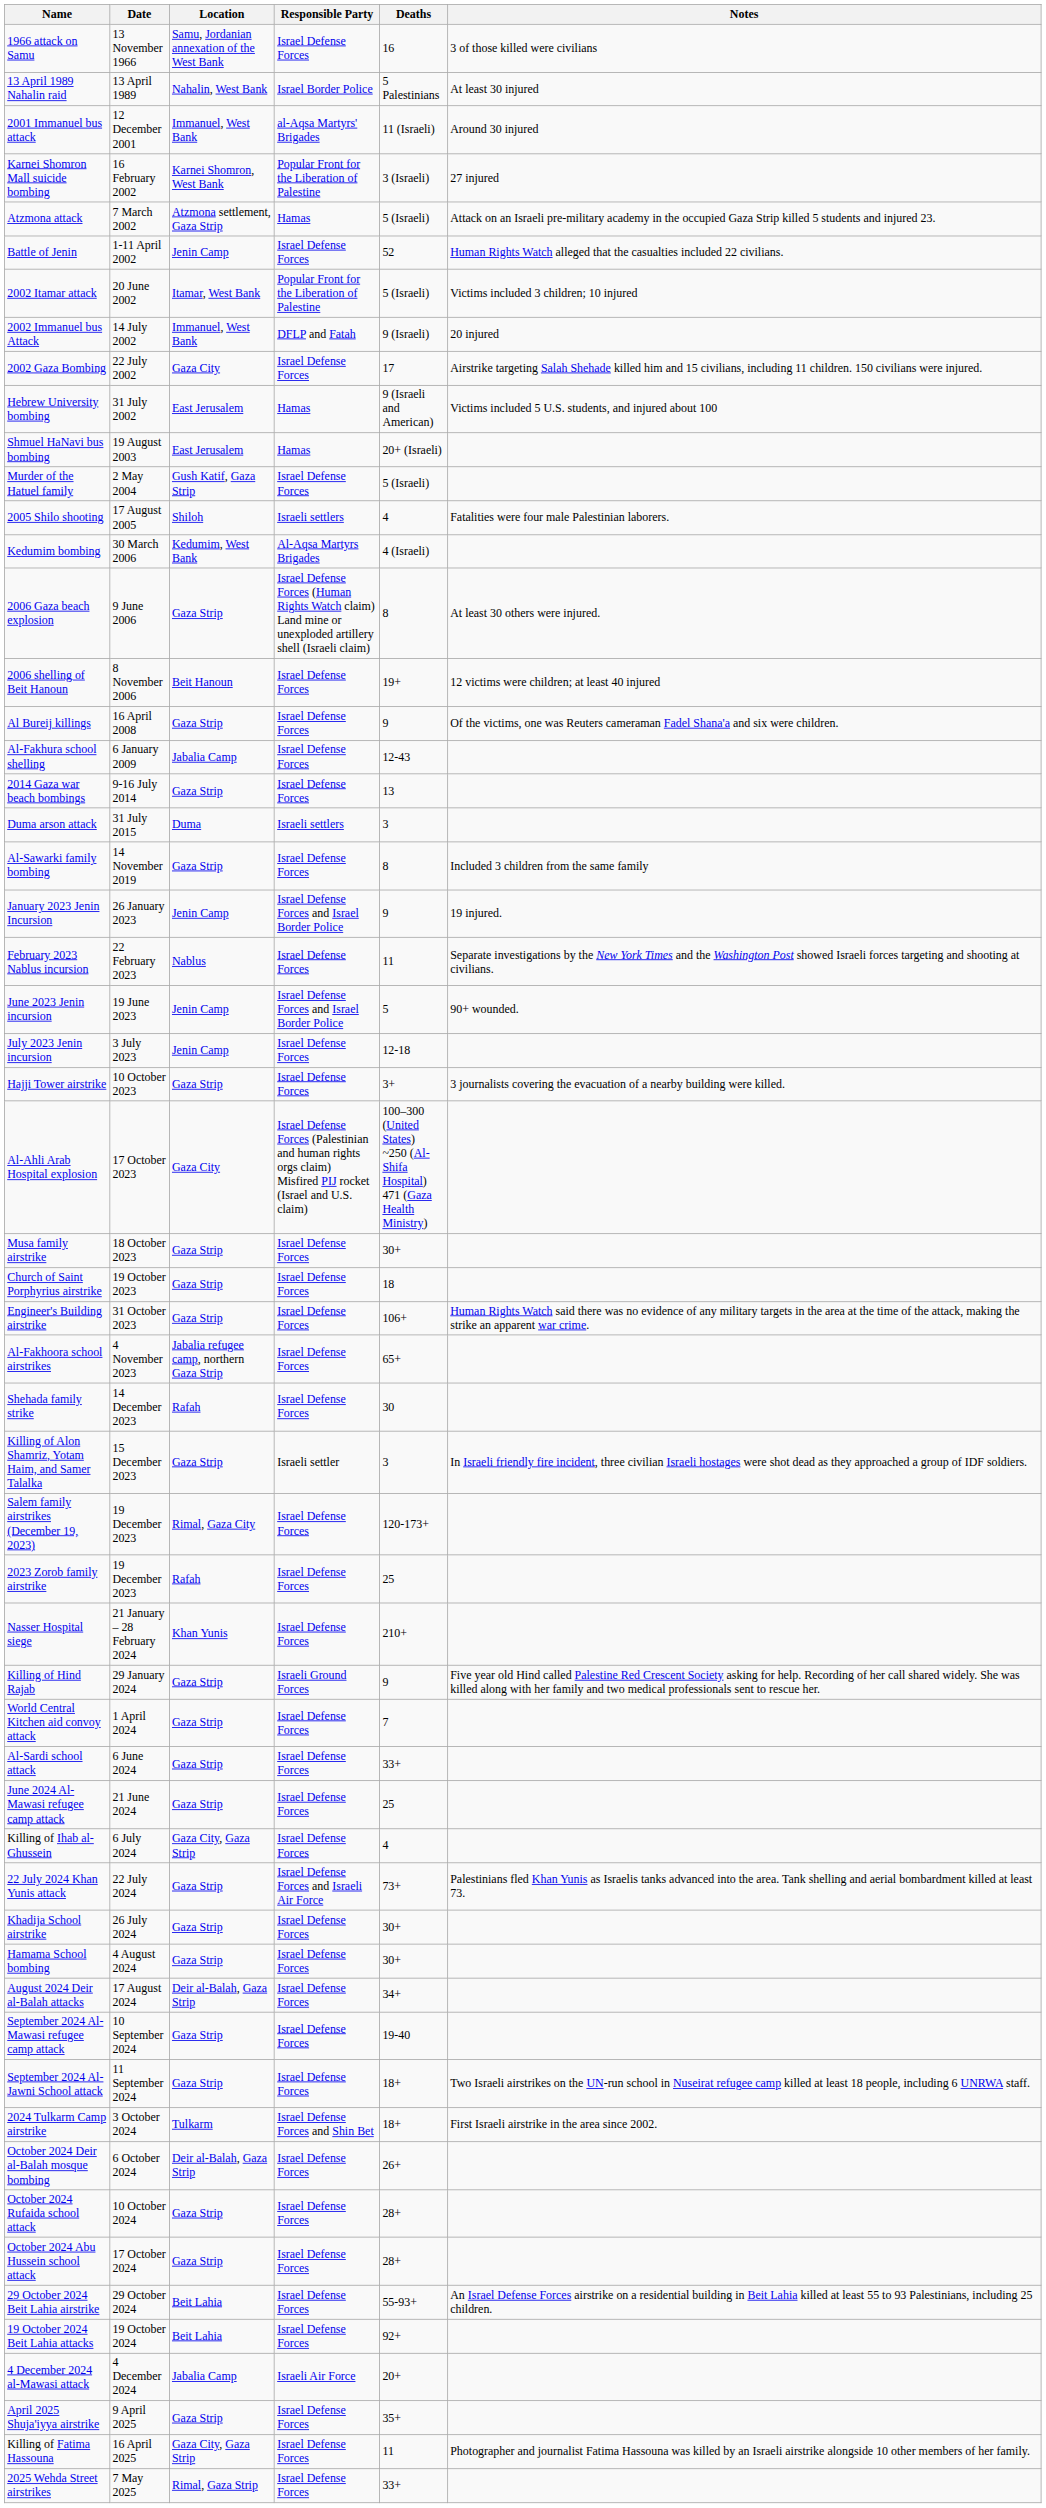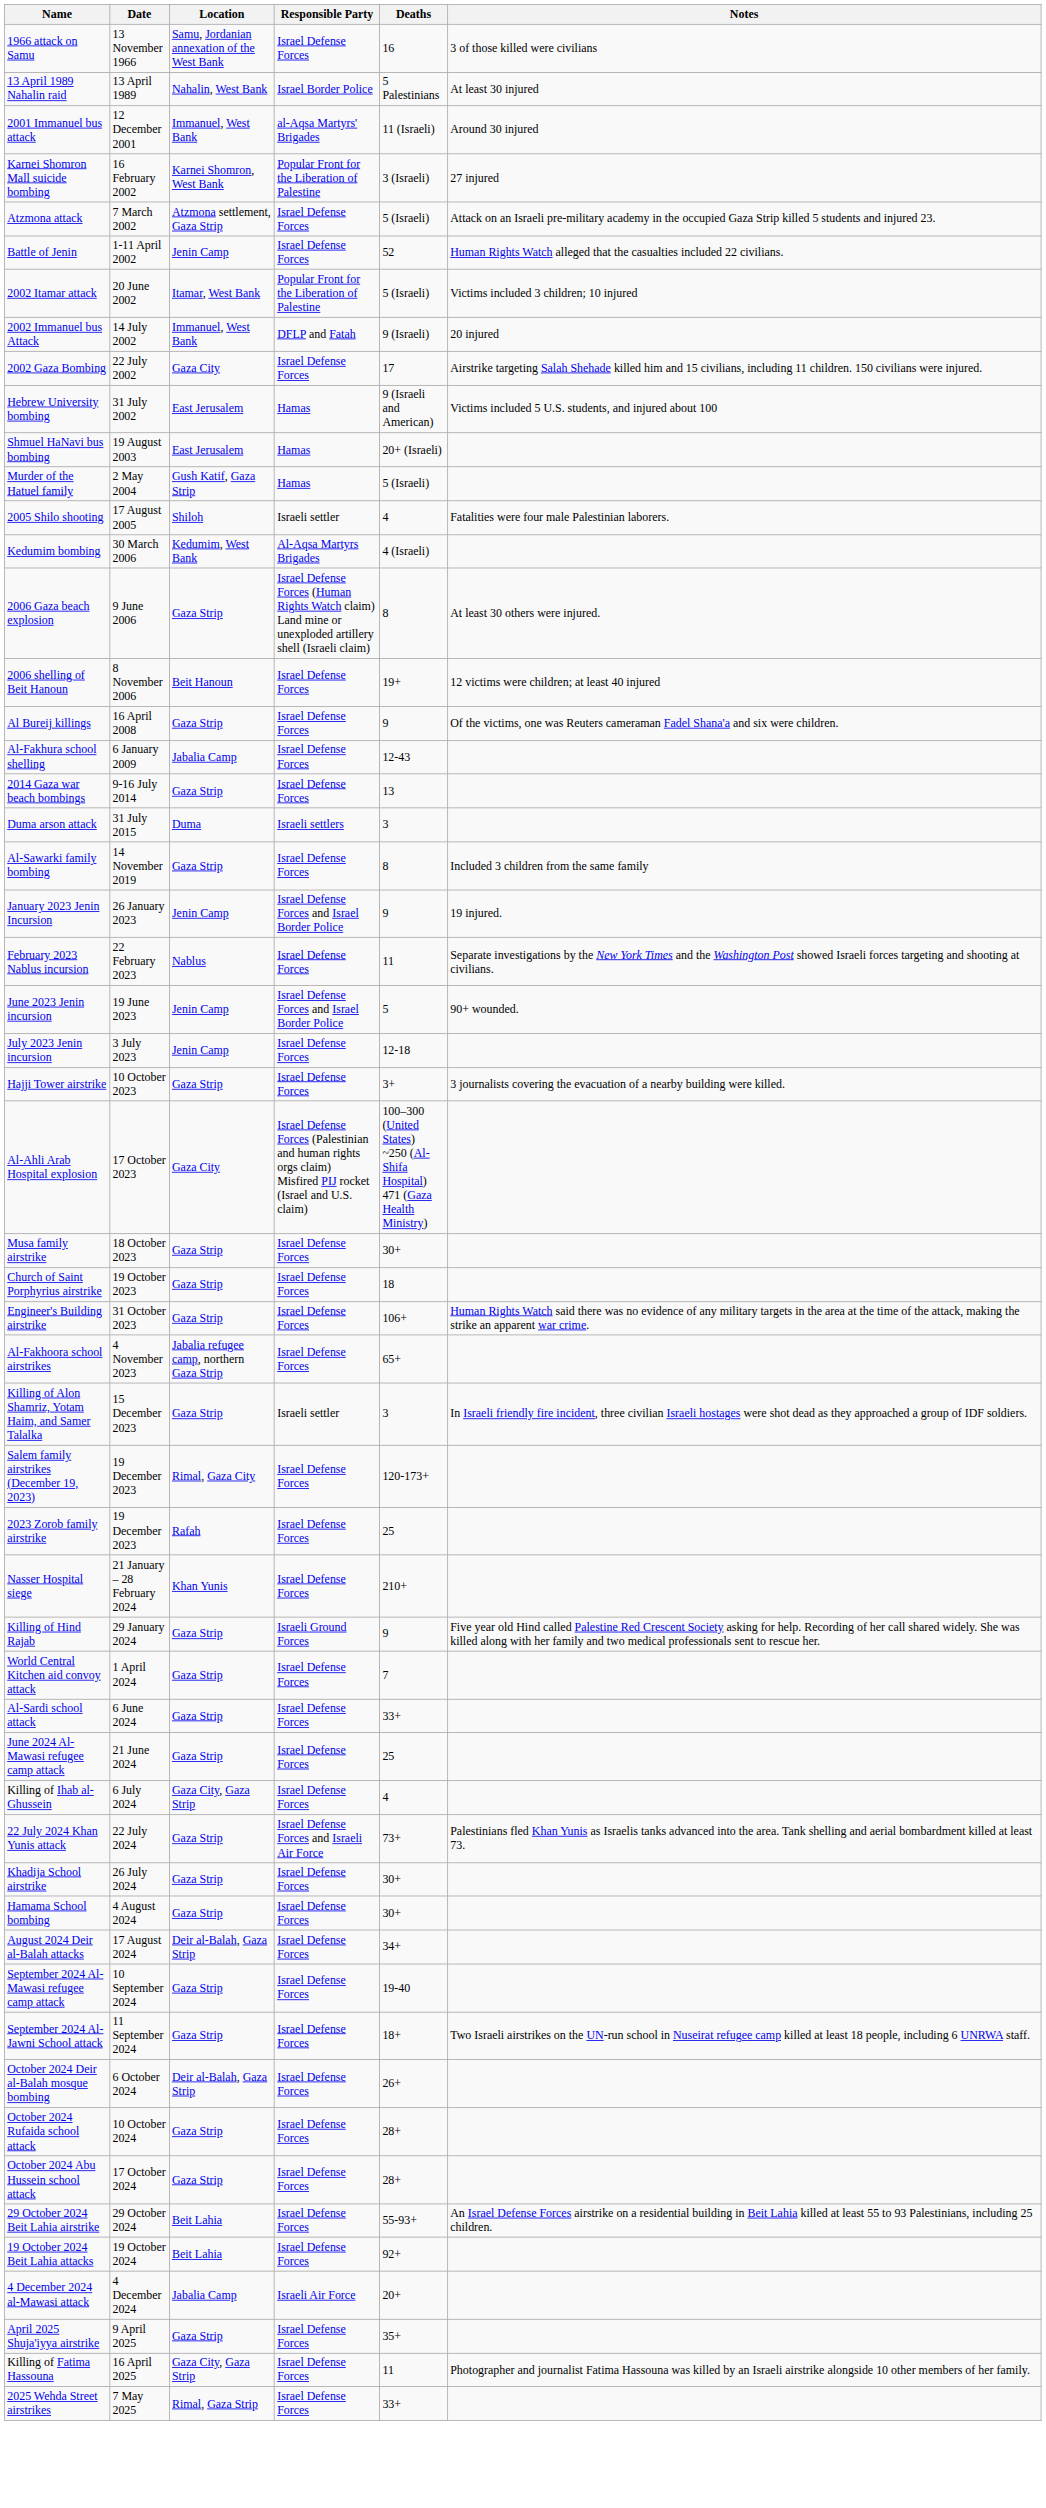(294, 219) Hamas -> (311, 219) Israel Defense Forces
(311, 484) Israel Defense Forces -> (294, 484) Hamas
(311, 517) Israeli settlers -> (308, 517) Israeli settler
- row: (45, 1407)
- row: (57, 2125)
